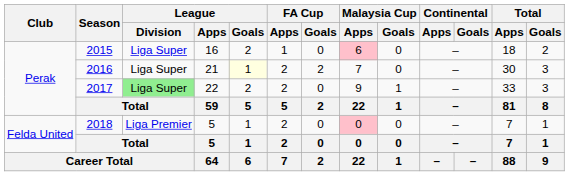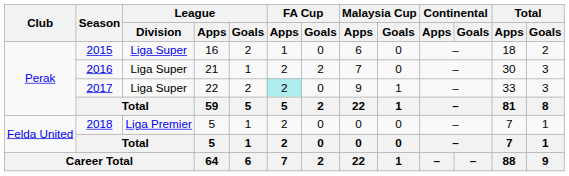(358, 50) pink background -> (358, 50) no background
(248, 69) lightyellow background -> (248, 69) no background
(159, 87) lightgreen background -> (159, 87) no background
(284, 87) no background -> (284, 87) paleturquoise background
(358, 124) pink background -> (358, 124) no background
